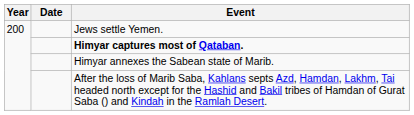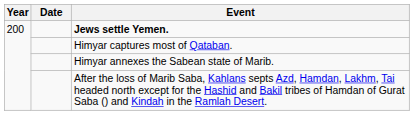(119, 29) normal -> (121, 29) bold
(159, 45) bold -> (153, 45) normal
